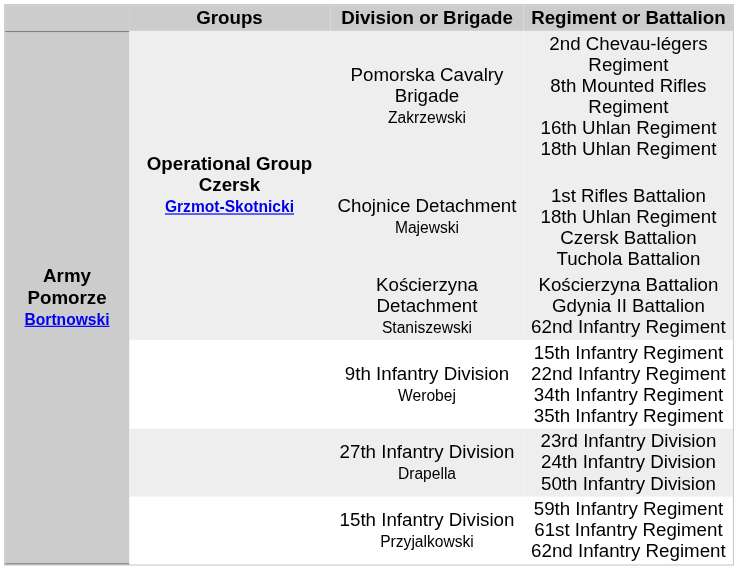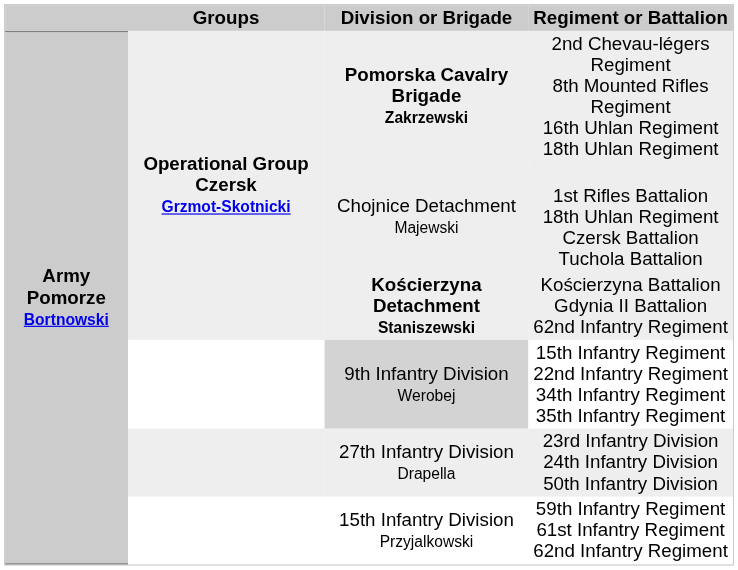(427, 96) normal -> (426, 96) bold
(427, 305) normal -> (426, 305) bold
(427, 384) no background -> (426, 384) lightgrey background
